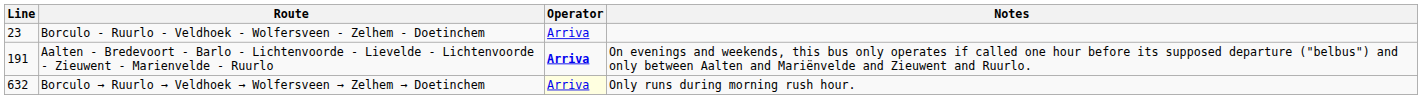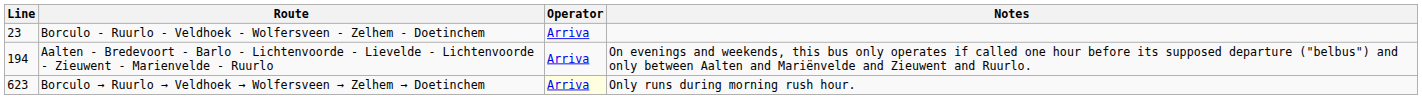(18, 59) 191 -> (18, 59) 194
(568, 59) bold -> (568, 59) normal
(18, 85) 632 -> (18, 85) 623
